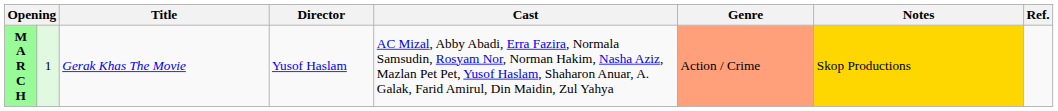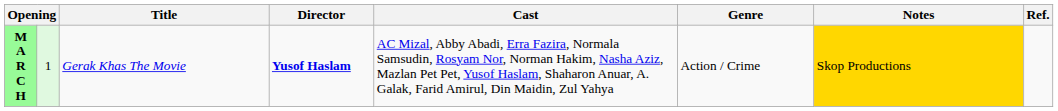(309, 65) normal -> (311, 65) bold
(720, 65) lightsalmon background -> (720, 65) no background
